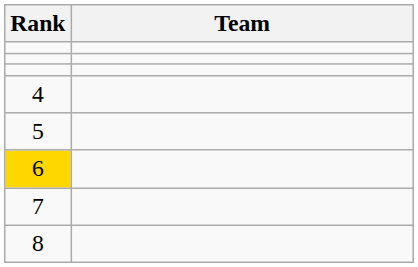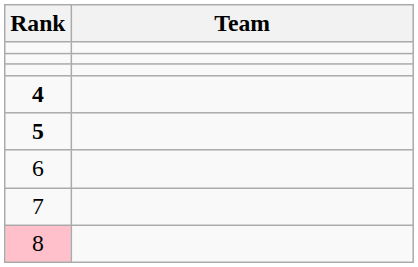(38, 93) normal -> (38, 93) bold
(38, 131) normal -> (38, 131) bold
(38, 168) gold background -> (38, 168) no background
(38, 243) no background -> (38, 243) pink background
